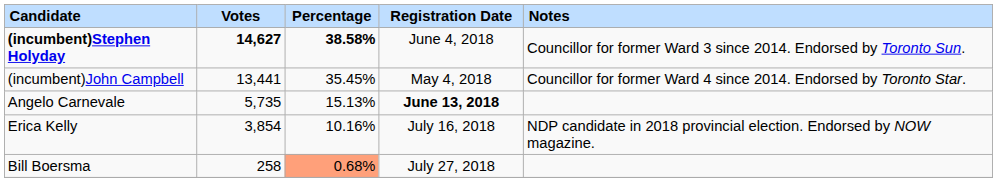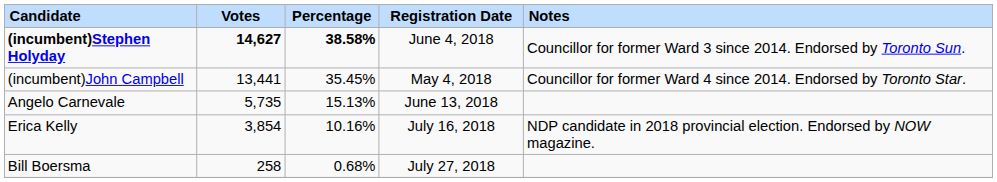(451, 102) bold -> (451, 102) normal
(355, 166) lightsalmon background -> (355, 166) no background
